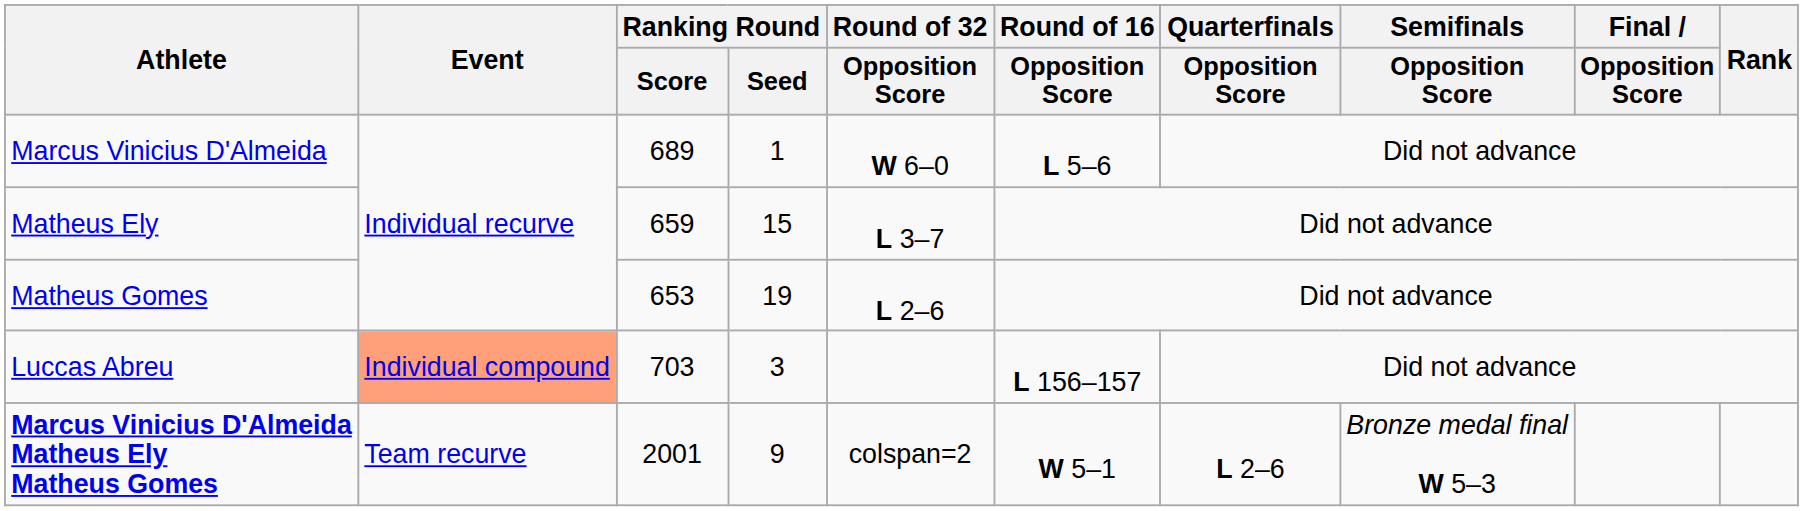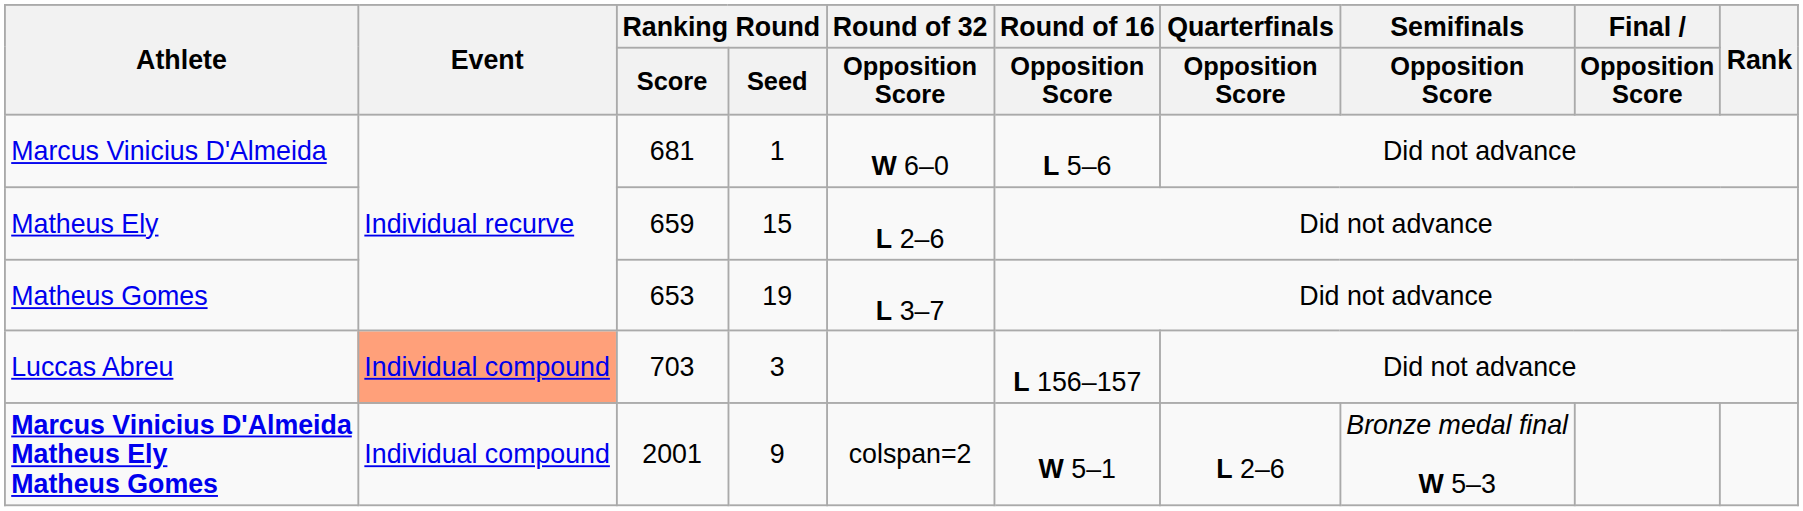(672, 152) 689 -> (672, 152) 681
(910, 238) L 3–7 -> (910, 238) L 2–6
(910, 311) L 2–6 -> (910, 311) L 3–7
(445, 455) Team recurve -> (487, 455) Individual compound
